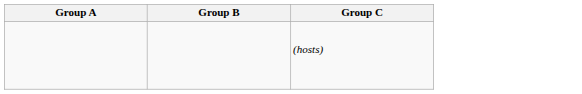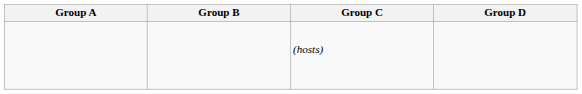+ column: (505, 13)
